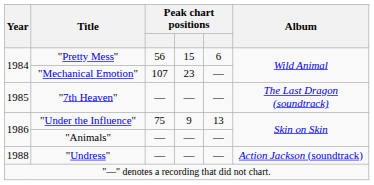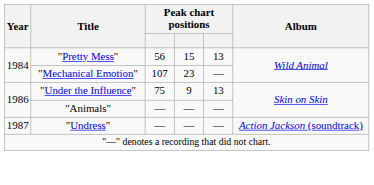(218, 56) 6 -> (218, 56) 13
- row: (88, 97)
(18, 155) 1988 -> (18, 125) 1987
